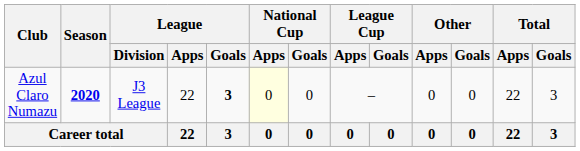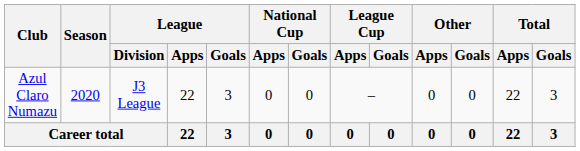(85, 94) bold -> (85, 94) normal
(228, 94) bold -> (228, 94) normal
(269, 94) lightyellow background -> (269, 94) no background
